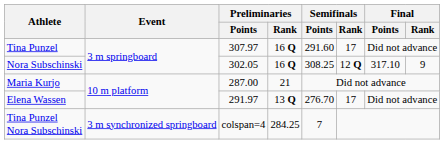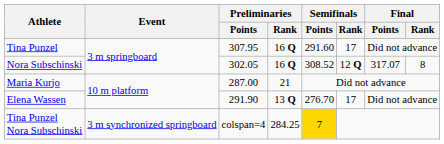(243, 47) 307.97 -> (243, 47) 307.95
(319, 65) 308.25 -> (319, 65) 308.52
(385, 65) 317.10 -> (385, 65) 317.07
(423, 65) 9 -> (423, 65) 8
(243, 100) 291.97 -> (243, 100) 291.90
(319, 124) no background -> (319, 124) gold background
